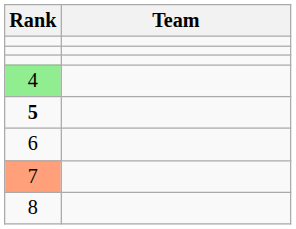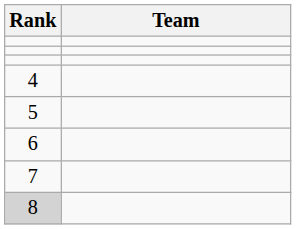(33, 80) lightgreen background -> (33, 80) no background
(33, 112) bold -> (33, 112) normal
(33, 176) lightsalmon background -> (33, 176) no background
(33, 208) no background -> (33, 208) lightgrey background
